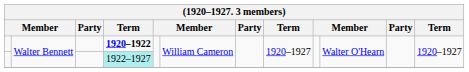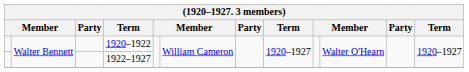(128, 43) bold -> (128, 43) normal
(128, 59) paleturquoise background -> (128, 59) no background
